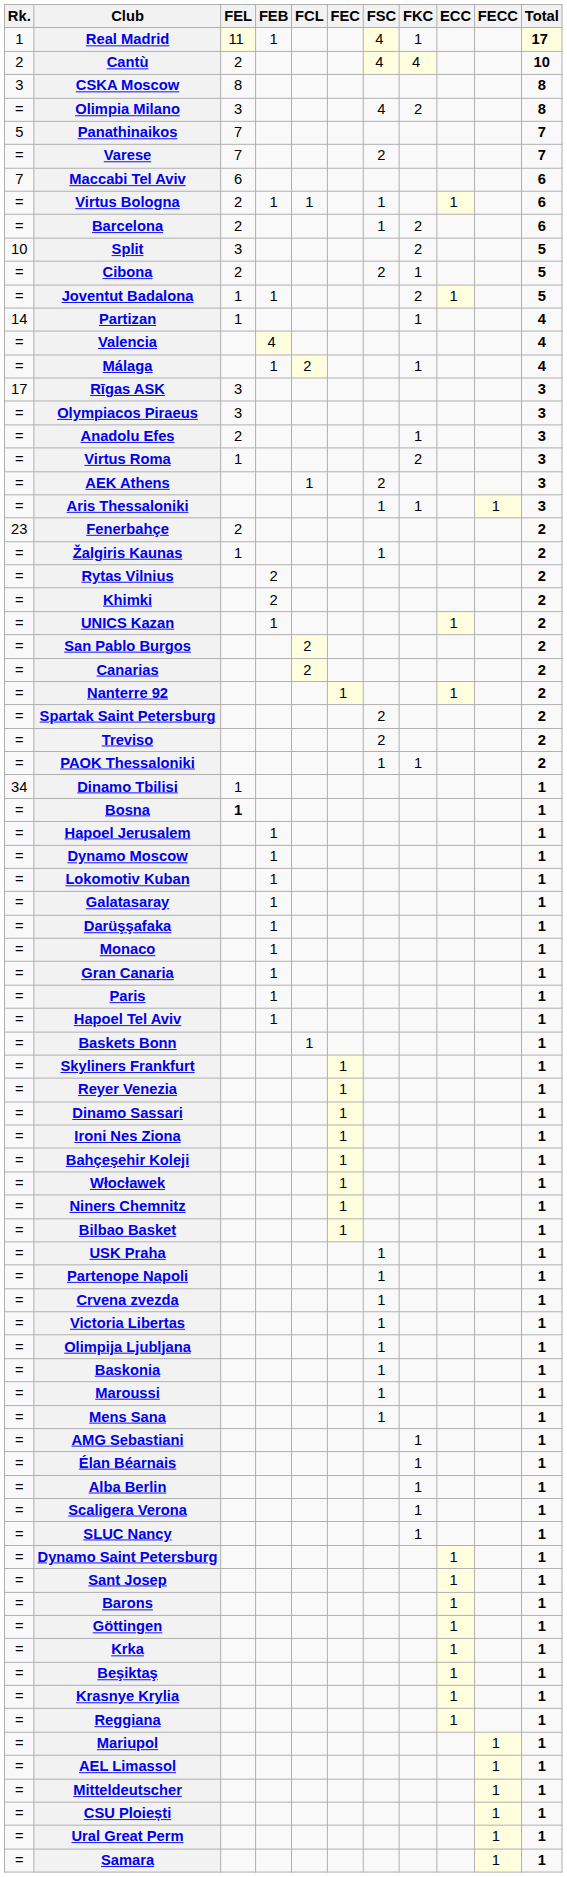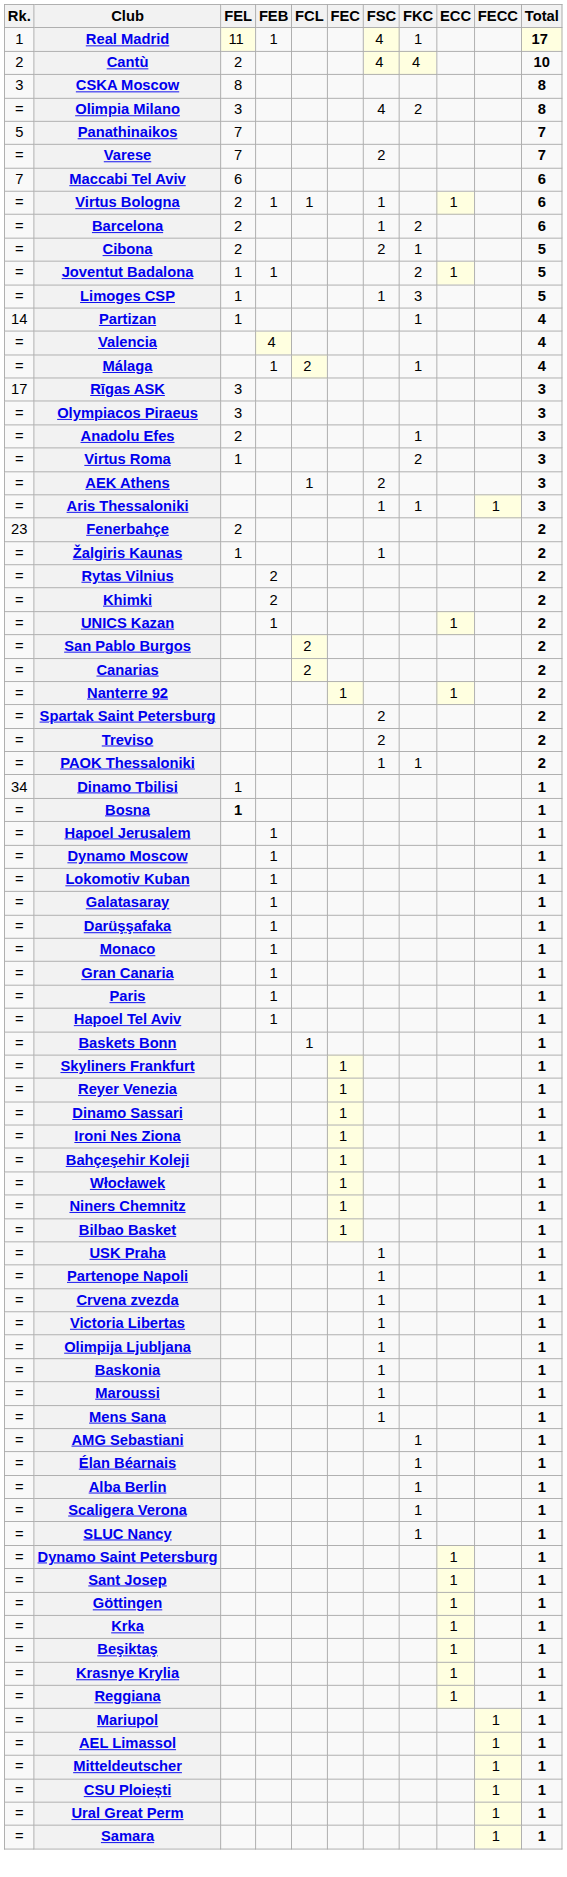- row: (128, 249)
+ row: (128, 296)
- row: (128, 1603)
